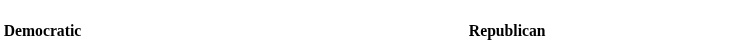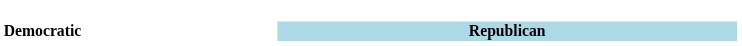(507, 31) no background -> (507, 31) lightblue background
